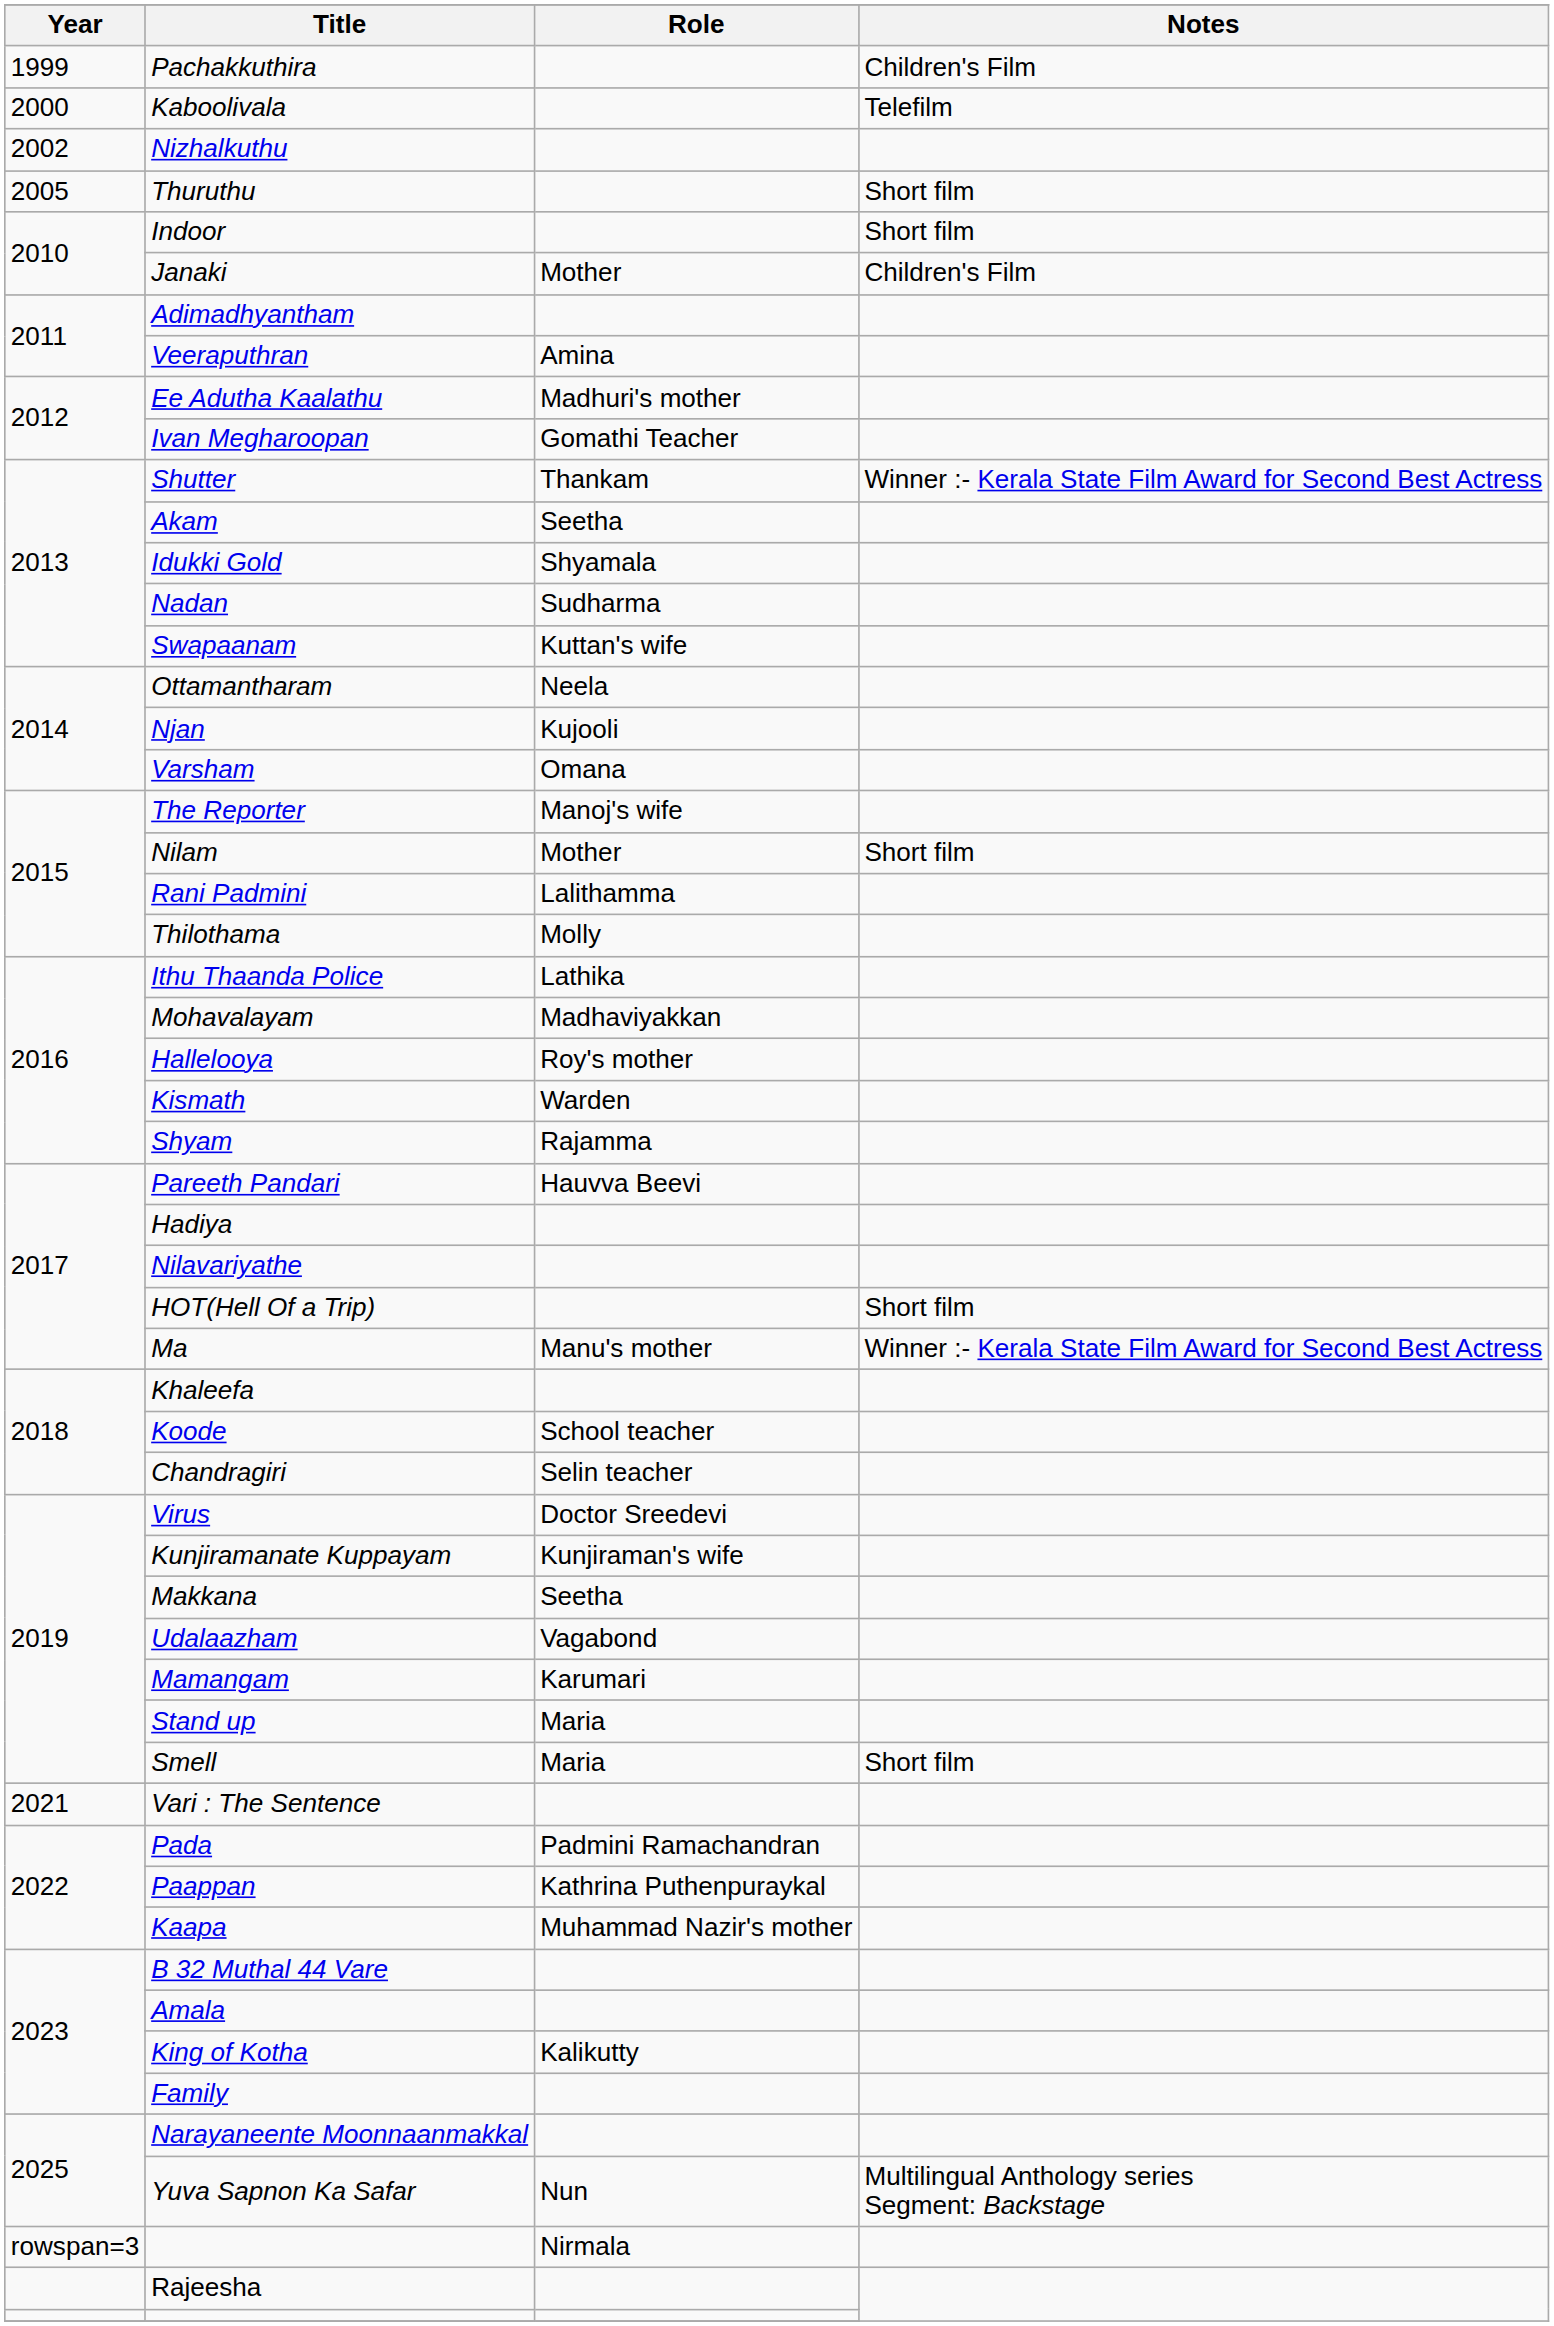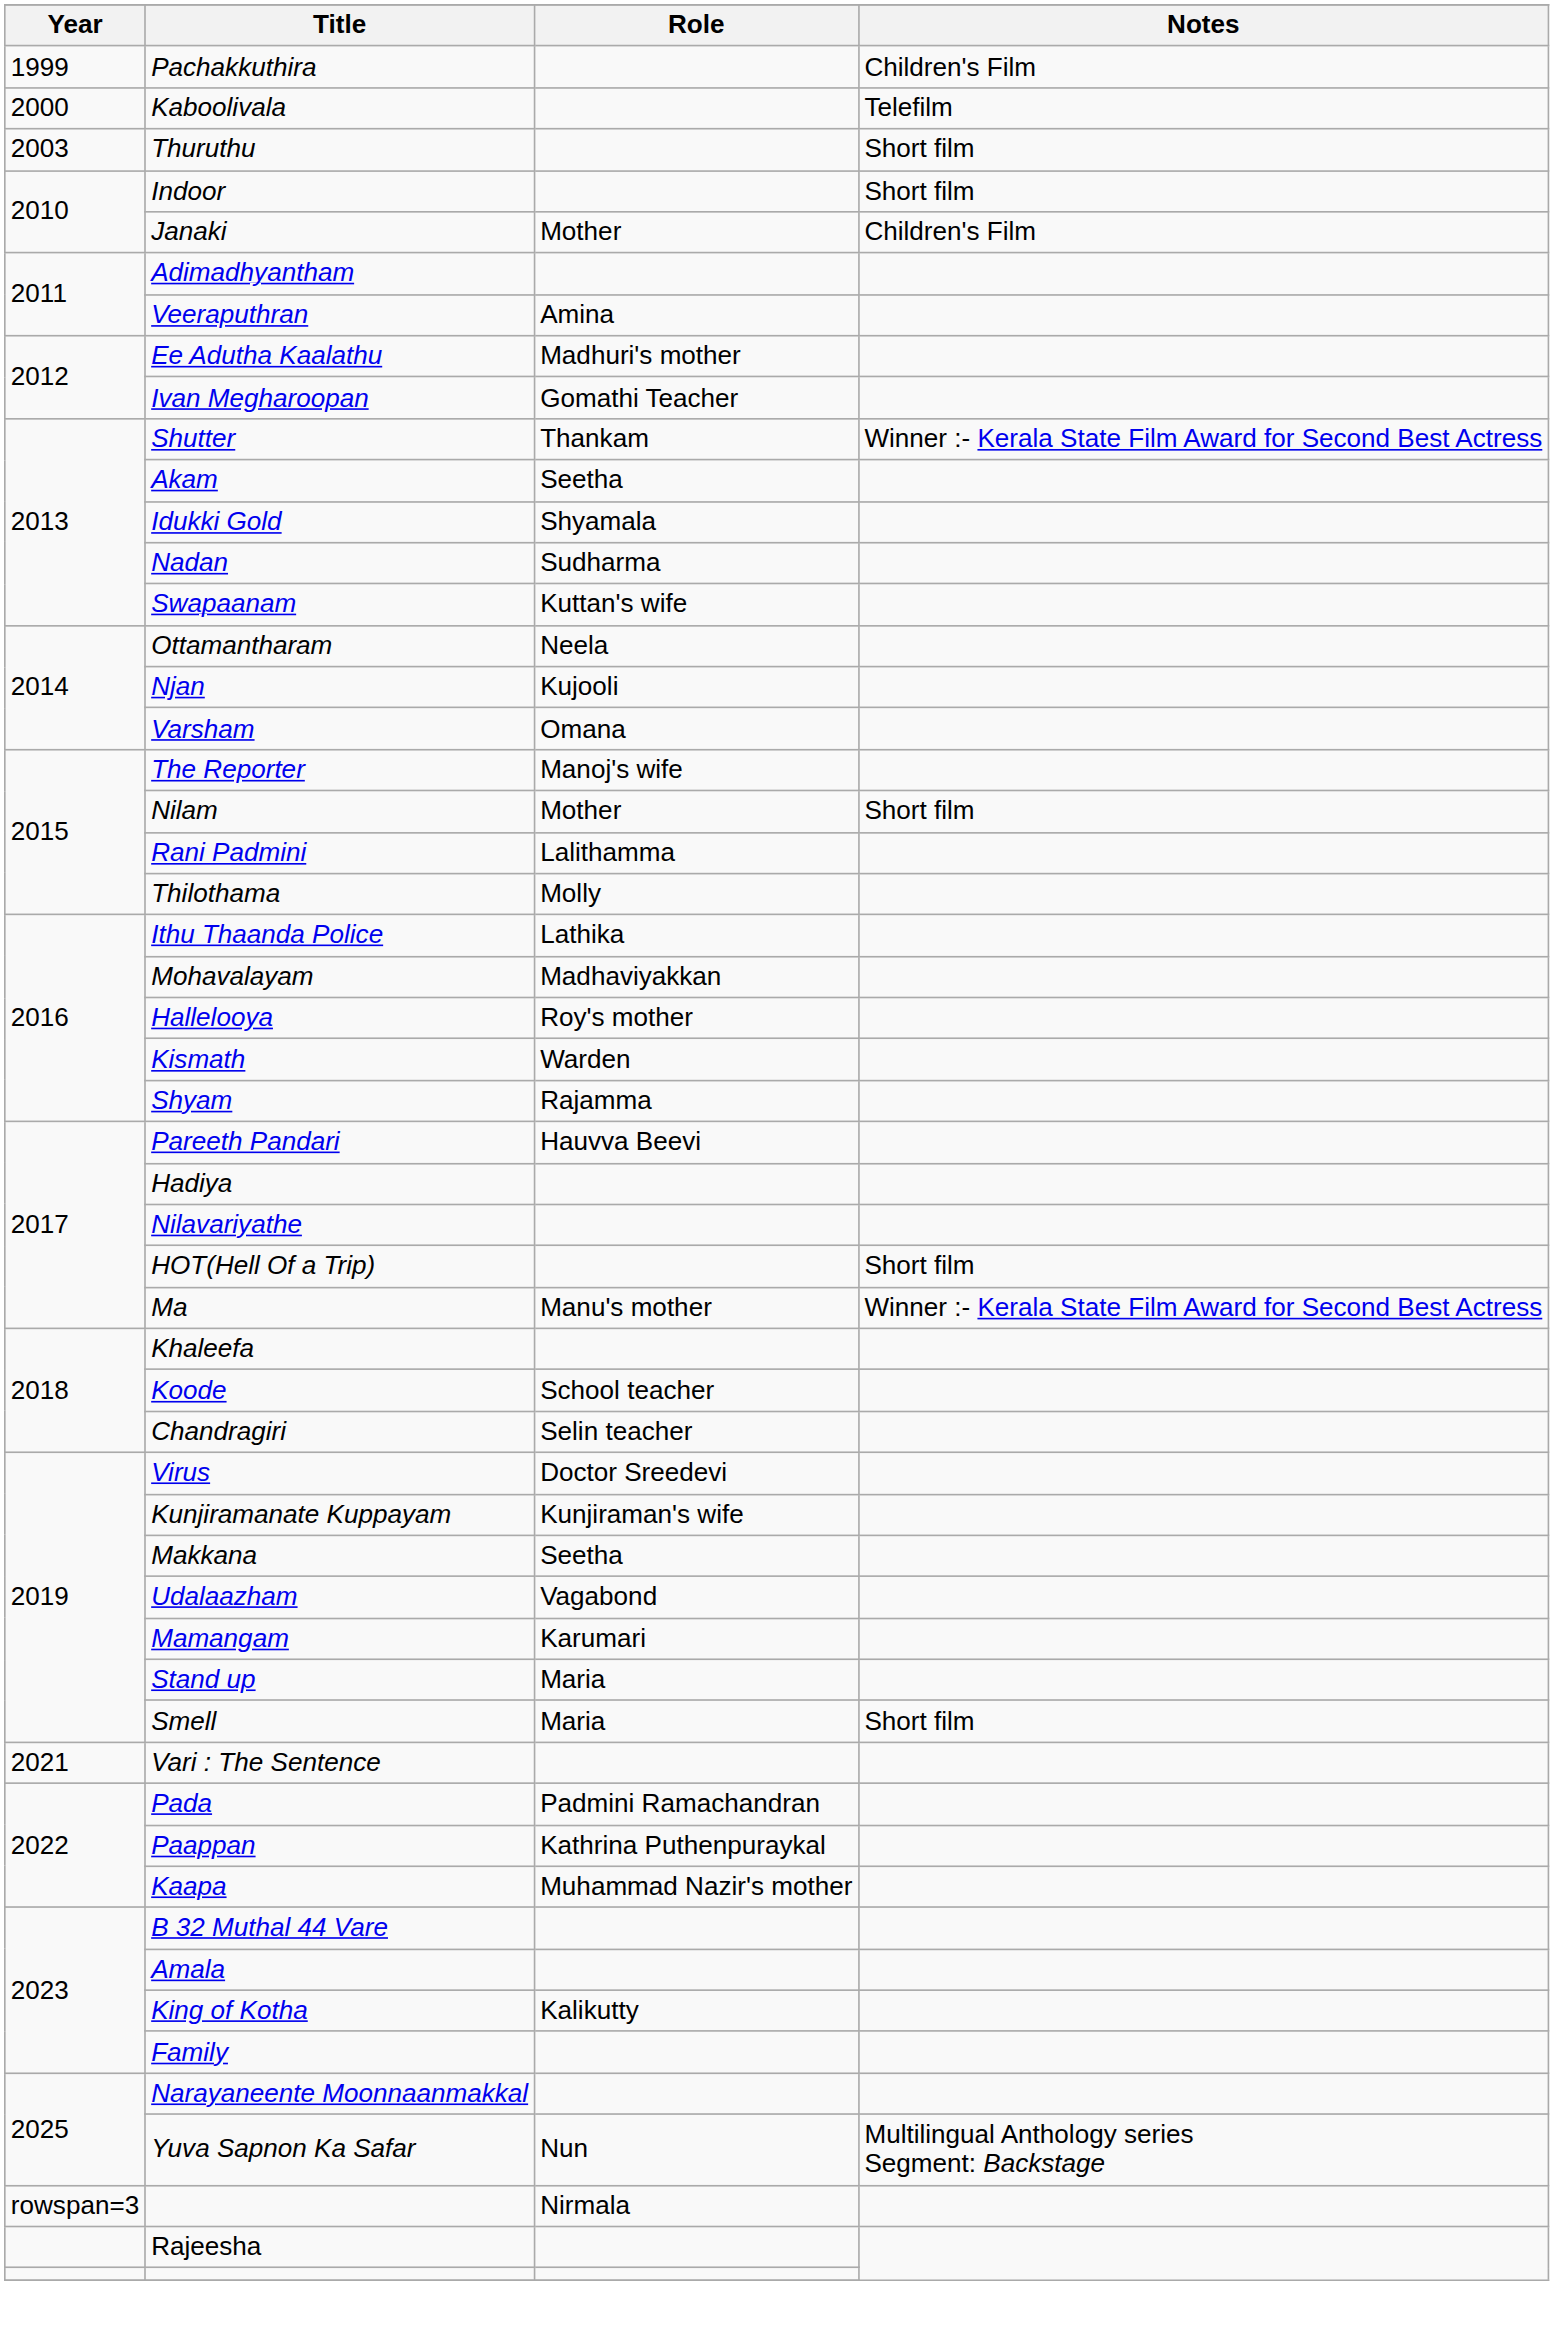- row: (219, 149)
(40, 190) 2005 -> (40, 149) 2003
